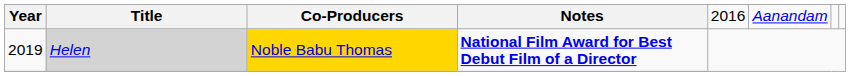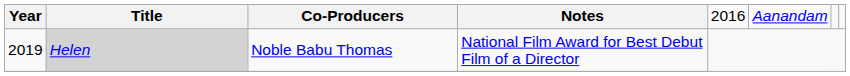(321, 50) gold background -> (322, 50) no background
(566, 50) bold -> (582, 50) normal
